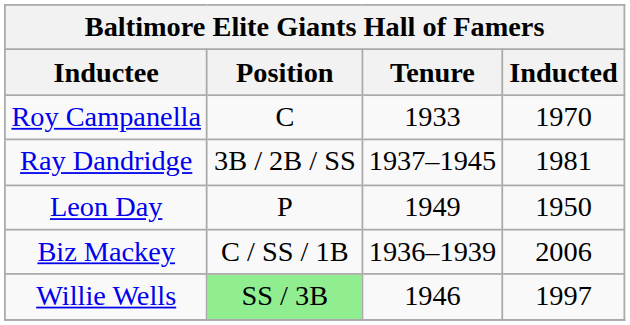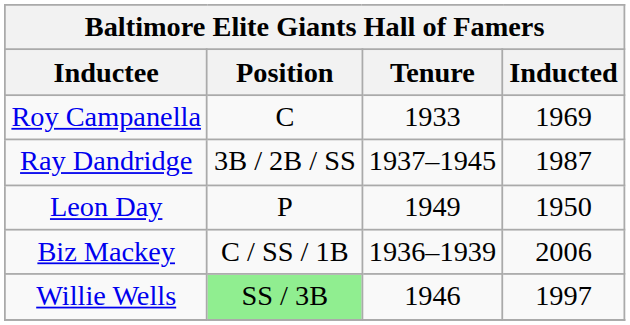(564, 116) 1970 -> (564, 116) 1969
(564, 161) 1981 -> (564, 161) 1987
